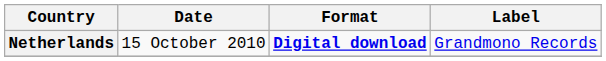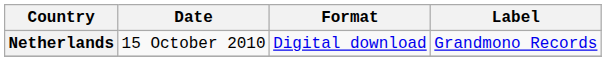(350, 44) bold -> (350, 44) normal
